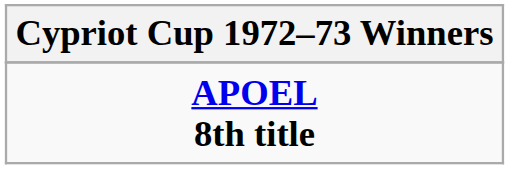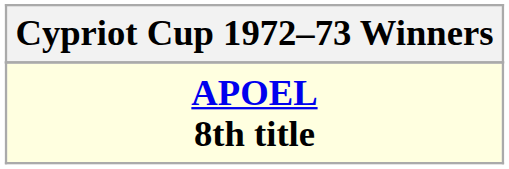(254, 112) no background -> (254, 112) lightyellow background
